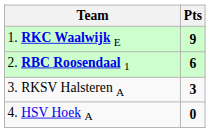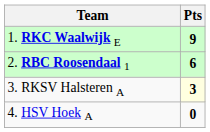(193, 89) no background -> (193, 89) lightyellow background
